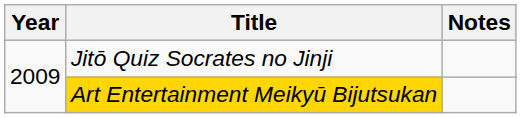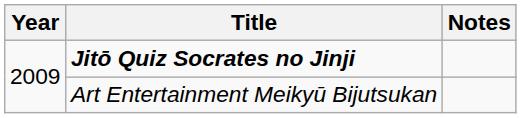(202, 58) normal -> (213, 58) bold
(254, 94) gold background -> (254, 94) no background
